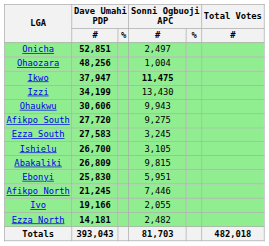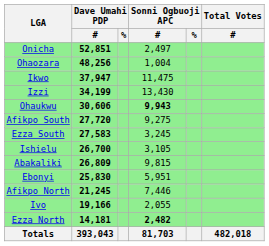(158, 78) bold -> (158, 78) normal
(158, 107) normal -> (158, 107) bold
(158, 220) normal -> (158, 220) bold
